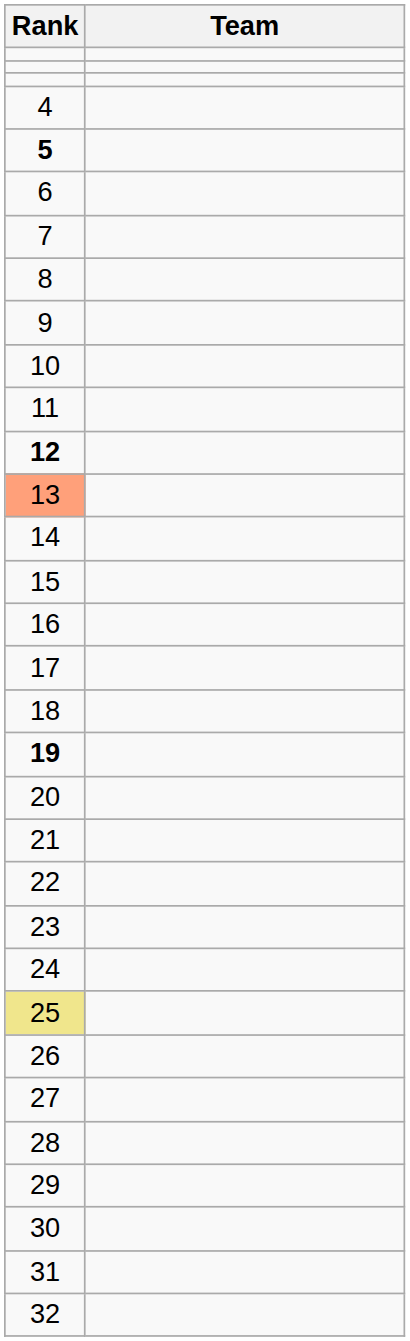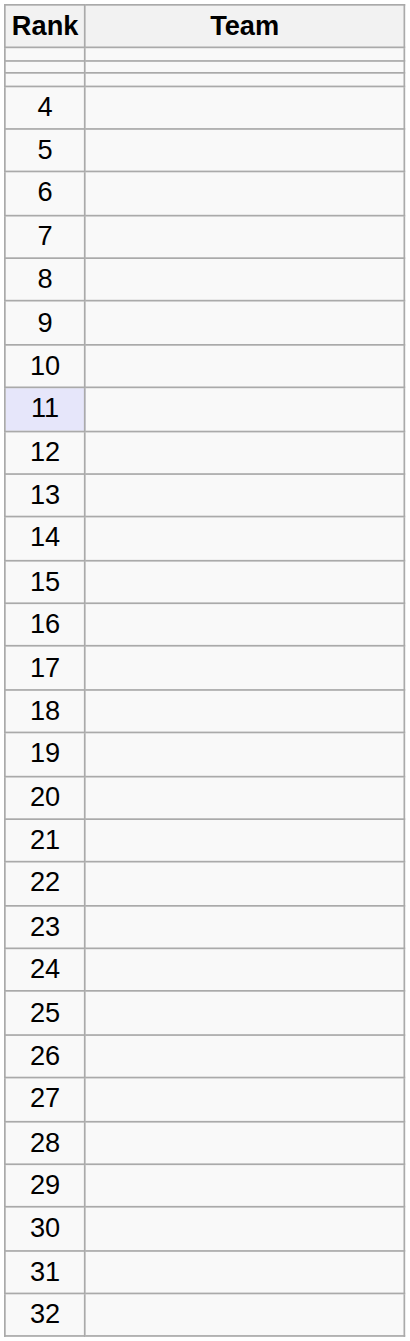(45, 149) bold -> (45, 149) normal
(45, 408) no background -> (45, 408) lavender background
(45, 451) bold -> (45, 451) normal
(45, 495) lightsalmon background -> (45, 495) no background
(45, 753) bold -> (45, 753) normal
(45, 1012) khaki background -> (45, 1012) no background
